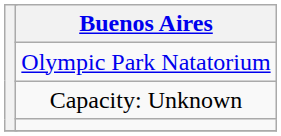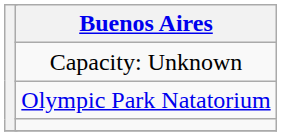(146, 61) Olympic Park Natatorium -> (146, 61) Capacity: Unknown
(146, 99) Capacity: Unknown -> (146, 99) Olympic Park Natatorium
